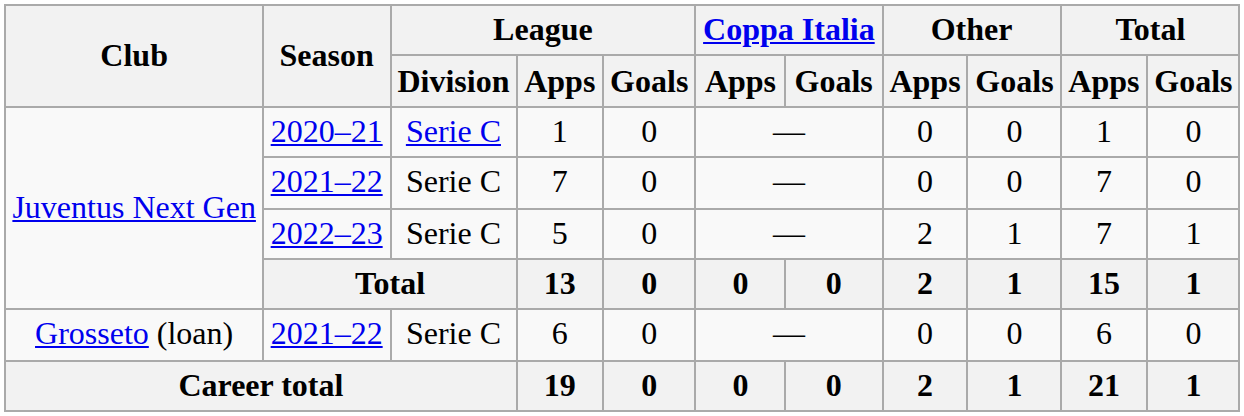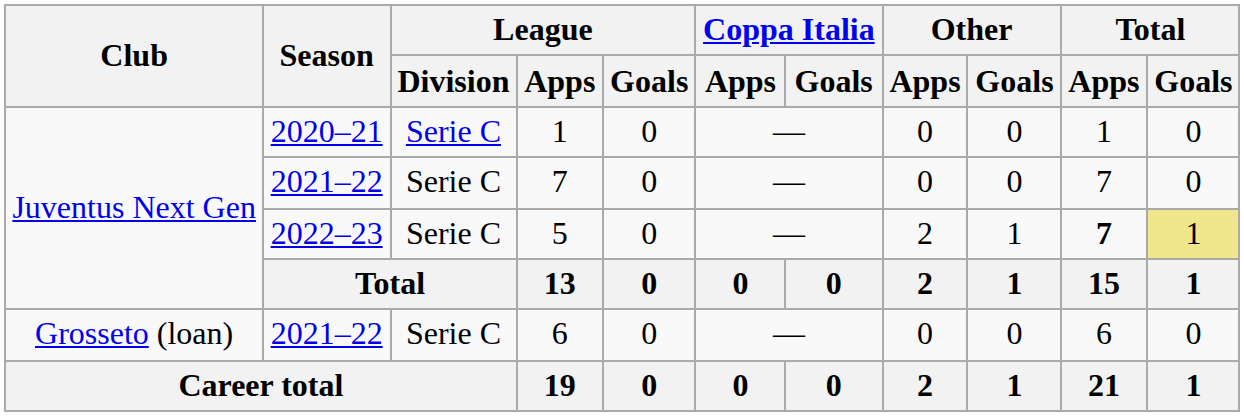(1104, 232) normal -> (1104, 232) bold
(1193, 232) no background -> (1193, 232) khaki background
